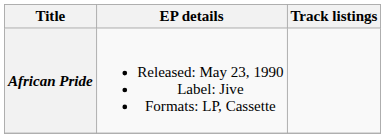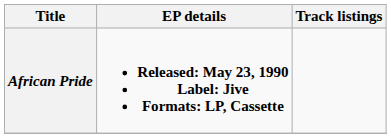(192, 89) normal -> (194, 89) bold
